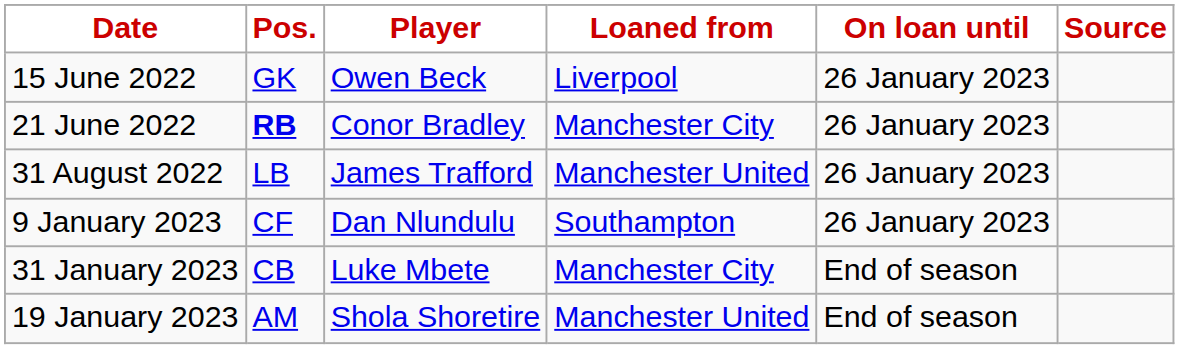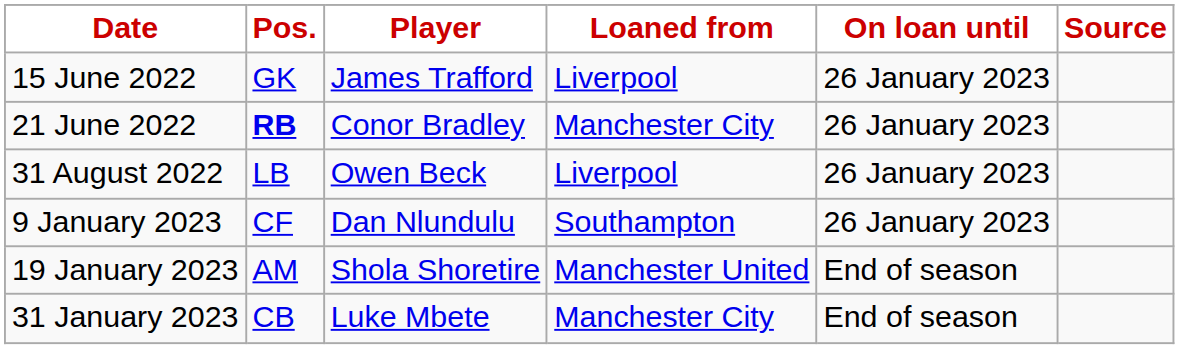(408, 76) Owen Beck -> (432, 76) James Trafford
(432, 173) James Trafford -> (408, 173) Owen Beck
(682, 173) Manchester United -> (616, 173) Liverpool
rows swapped: (125, 317) <-> (125, 269)
